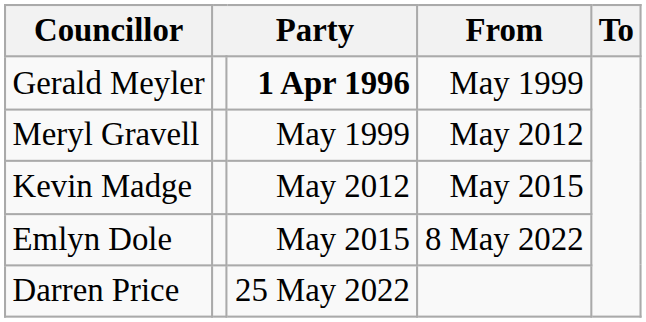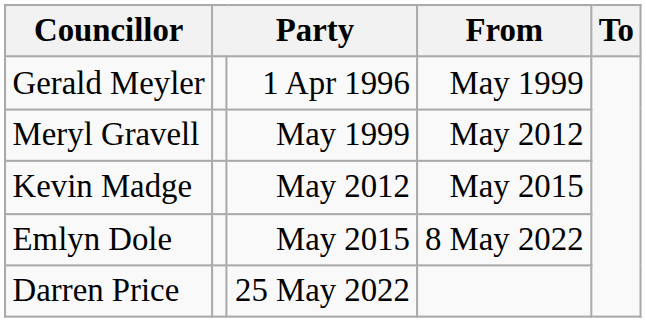(334, 82) bold -> (336, 82) normal
